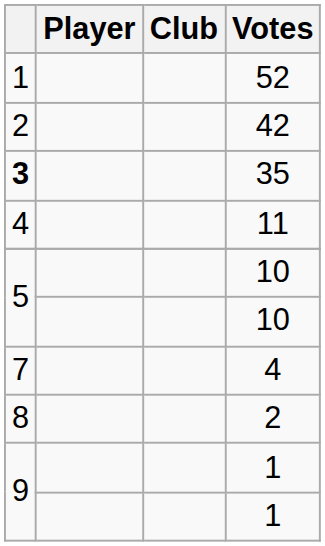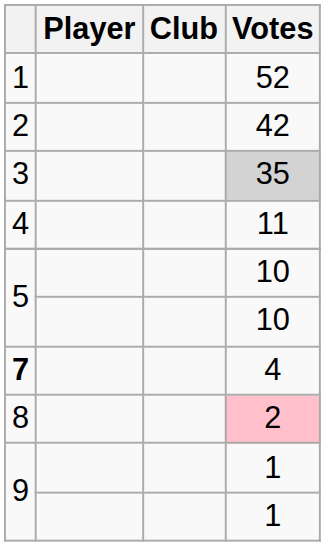(21, 175) bold -> (21, 175) normal
(273, 175) no background -> (273, 175) lightgrey background
(21, 369) normal -> (21, 369) bold
(273, 418) no background -> (273, 418) pink background
